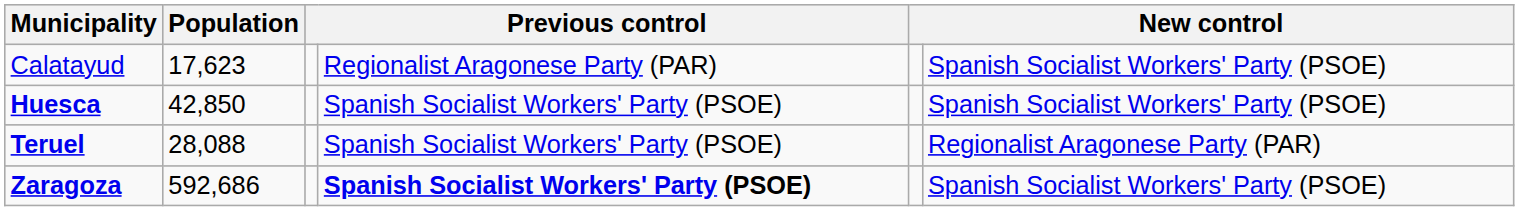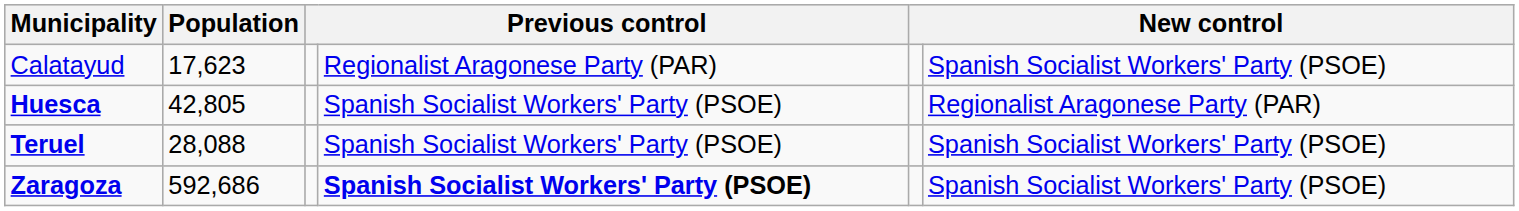(207, 104) 42,850 -> (207, 104) 42,805
(1157, 104) Spanish Socialist Workers' Party (PSOE) -> (1124, 104) Regionalist Aragonese Party (PAR)
(1124, 144) Regionalist Aragonese Party (PAR) -> (1157, 144) Spanish Socialist Workers' Party (PSOE)
